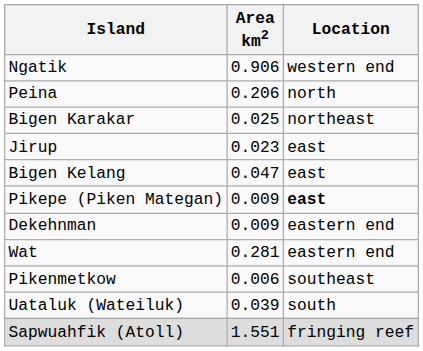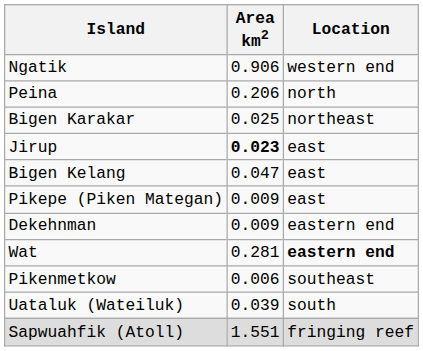(255, 147) normal -> (255, 147) bold
(307, 200) bold -> (307, 200) normal
(341, 253) normal -> (341, 253) bold
